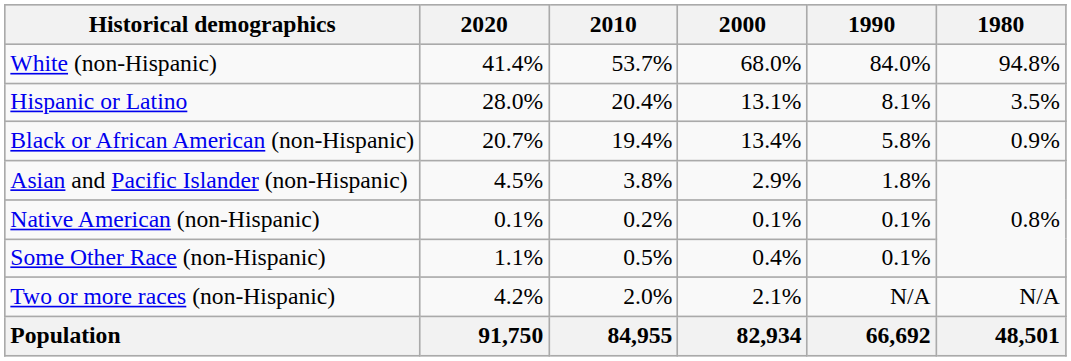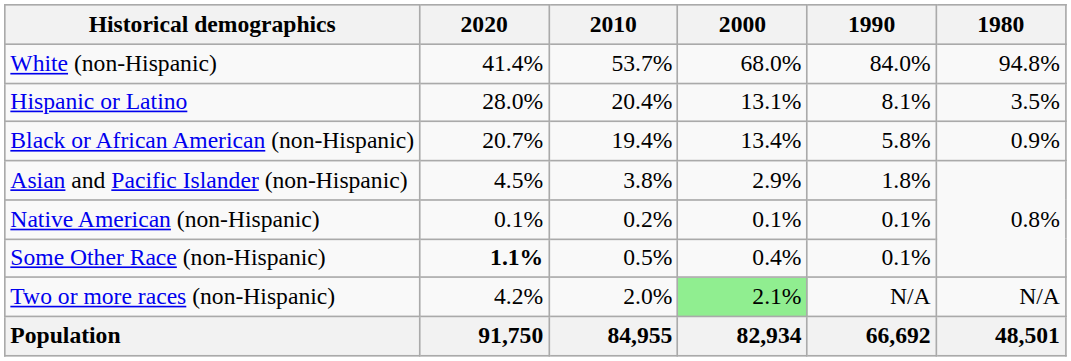(519, 258) normal -> (517, 258) bold
(777, 297) no background -> (777, 297) lightgreen background
